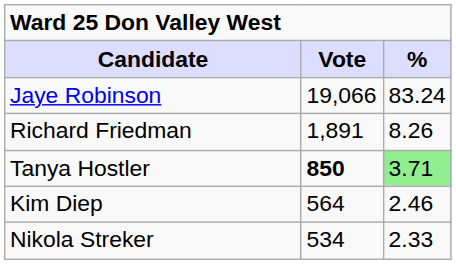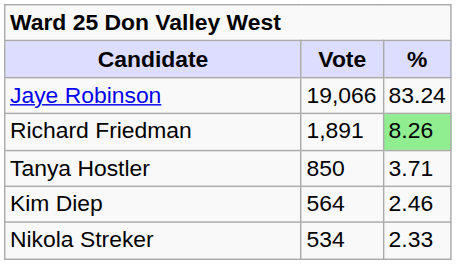(411, 131) no background -> (411, 131) lightgreen background
(326, 167) bold -> (326, 167) normal
(411, 167) lightgreen background -> (411, 167) no background
